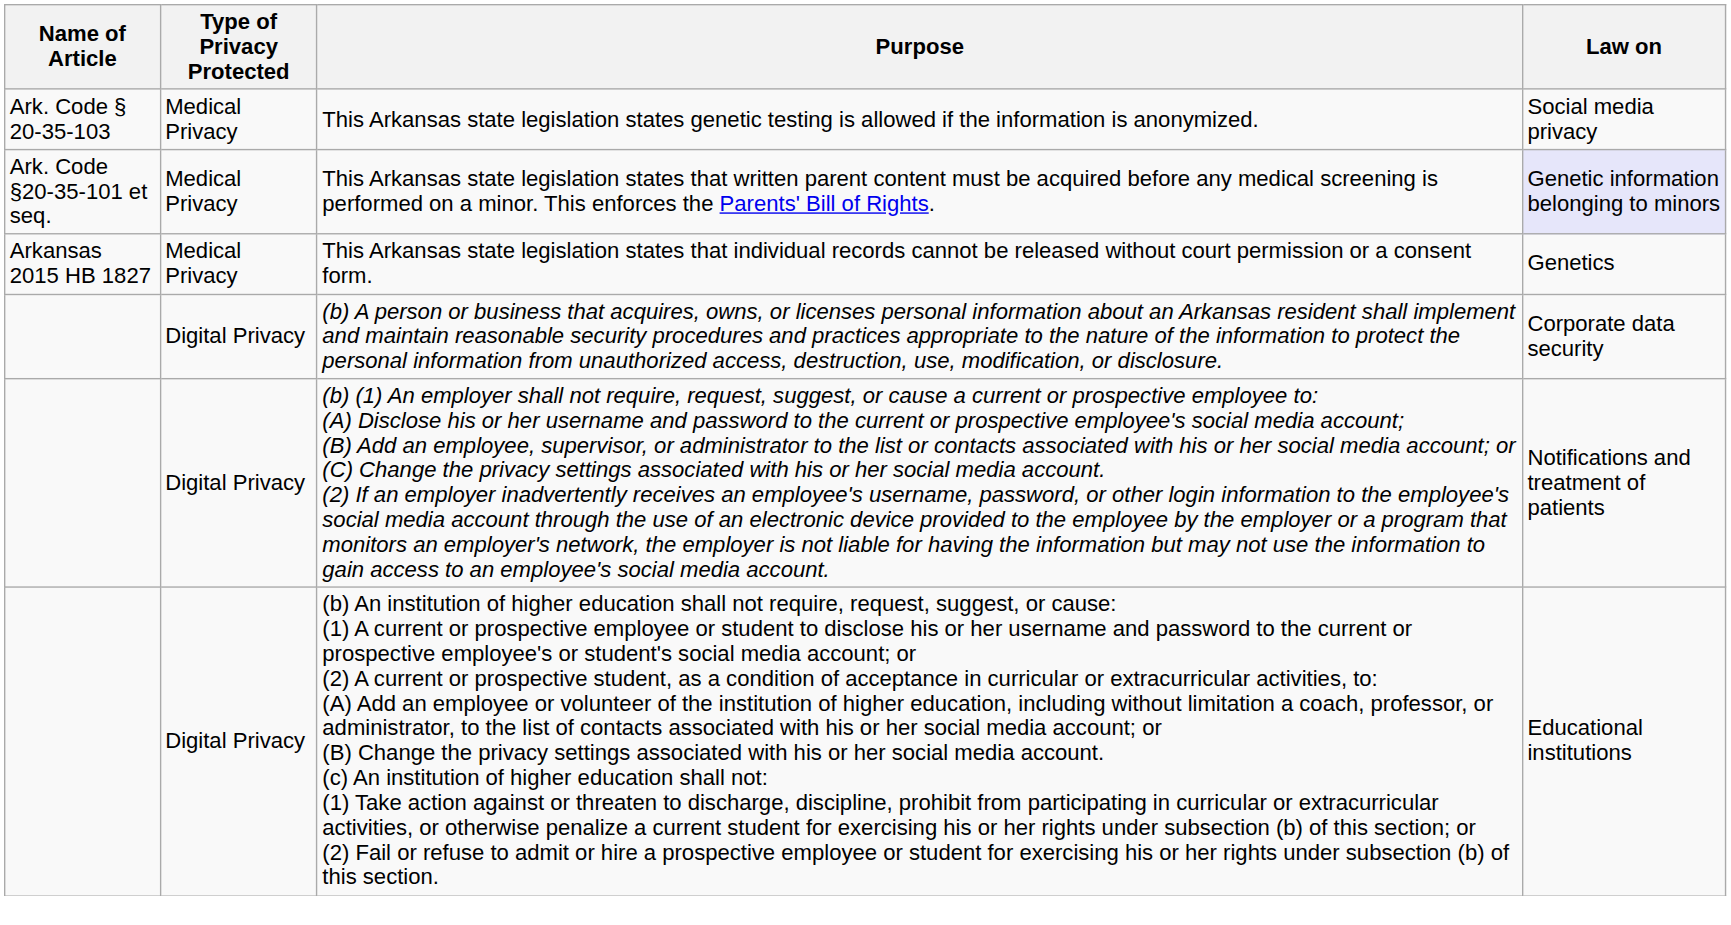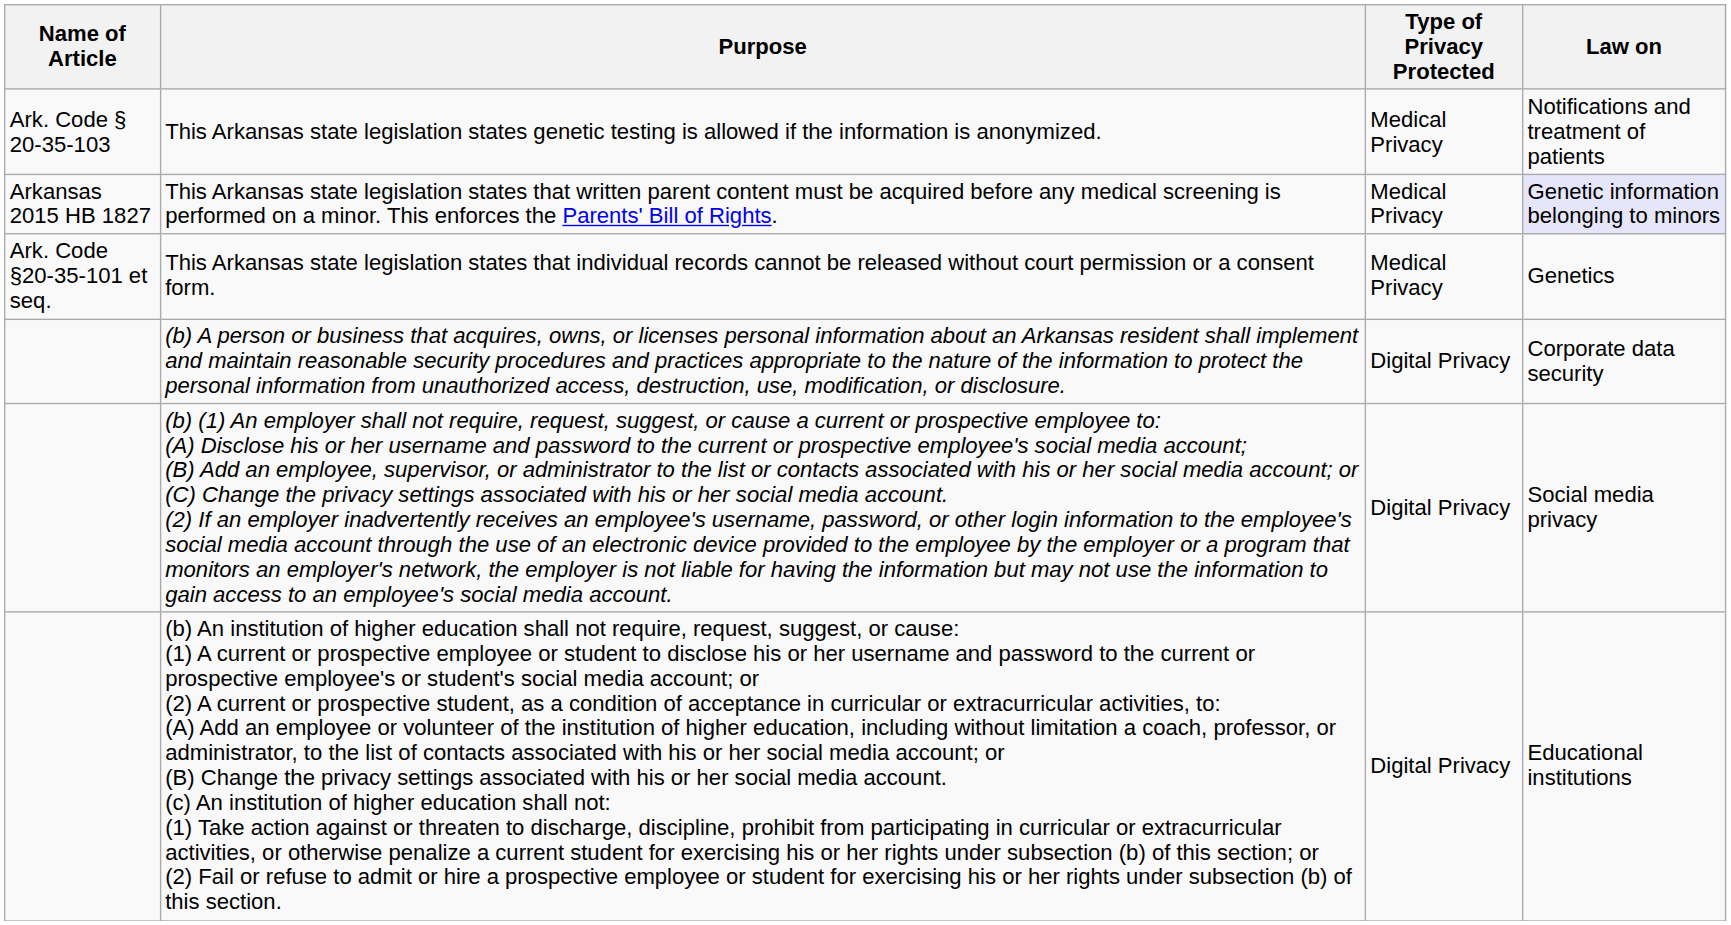columns swapped: (920, 46) <-> (239, 46)
(1591, 119) Social media privacy -> (1609, 131) Notifications and treatment of patients
(79, 191) Ark. Code §20-35-101 et seq. -> (80, 203) Arkansas 2015 HB 1827
(80, 263) Arkansas 2015 HB 1827 -> (79, 276) Ark. Code §20-35-101 et seq.
(1609, 482) Notifications and treatment of patients -> (1591, 507) Social media privacy
